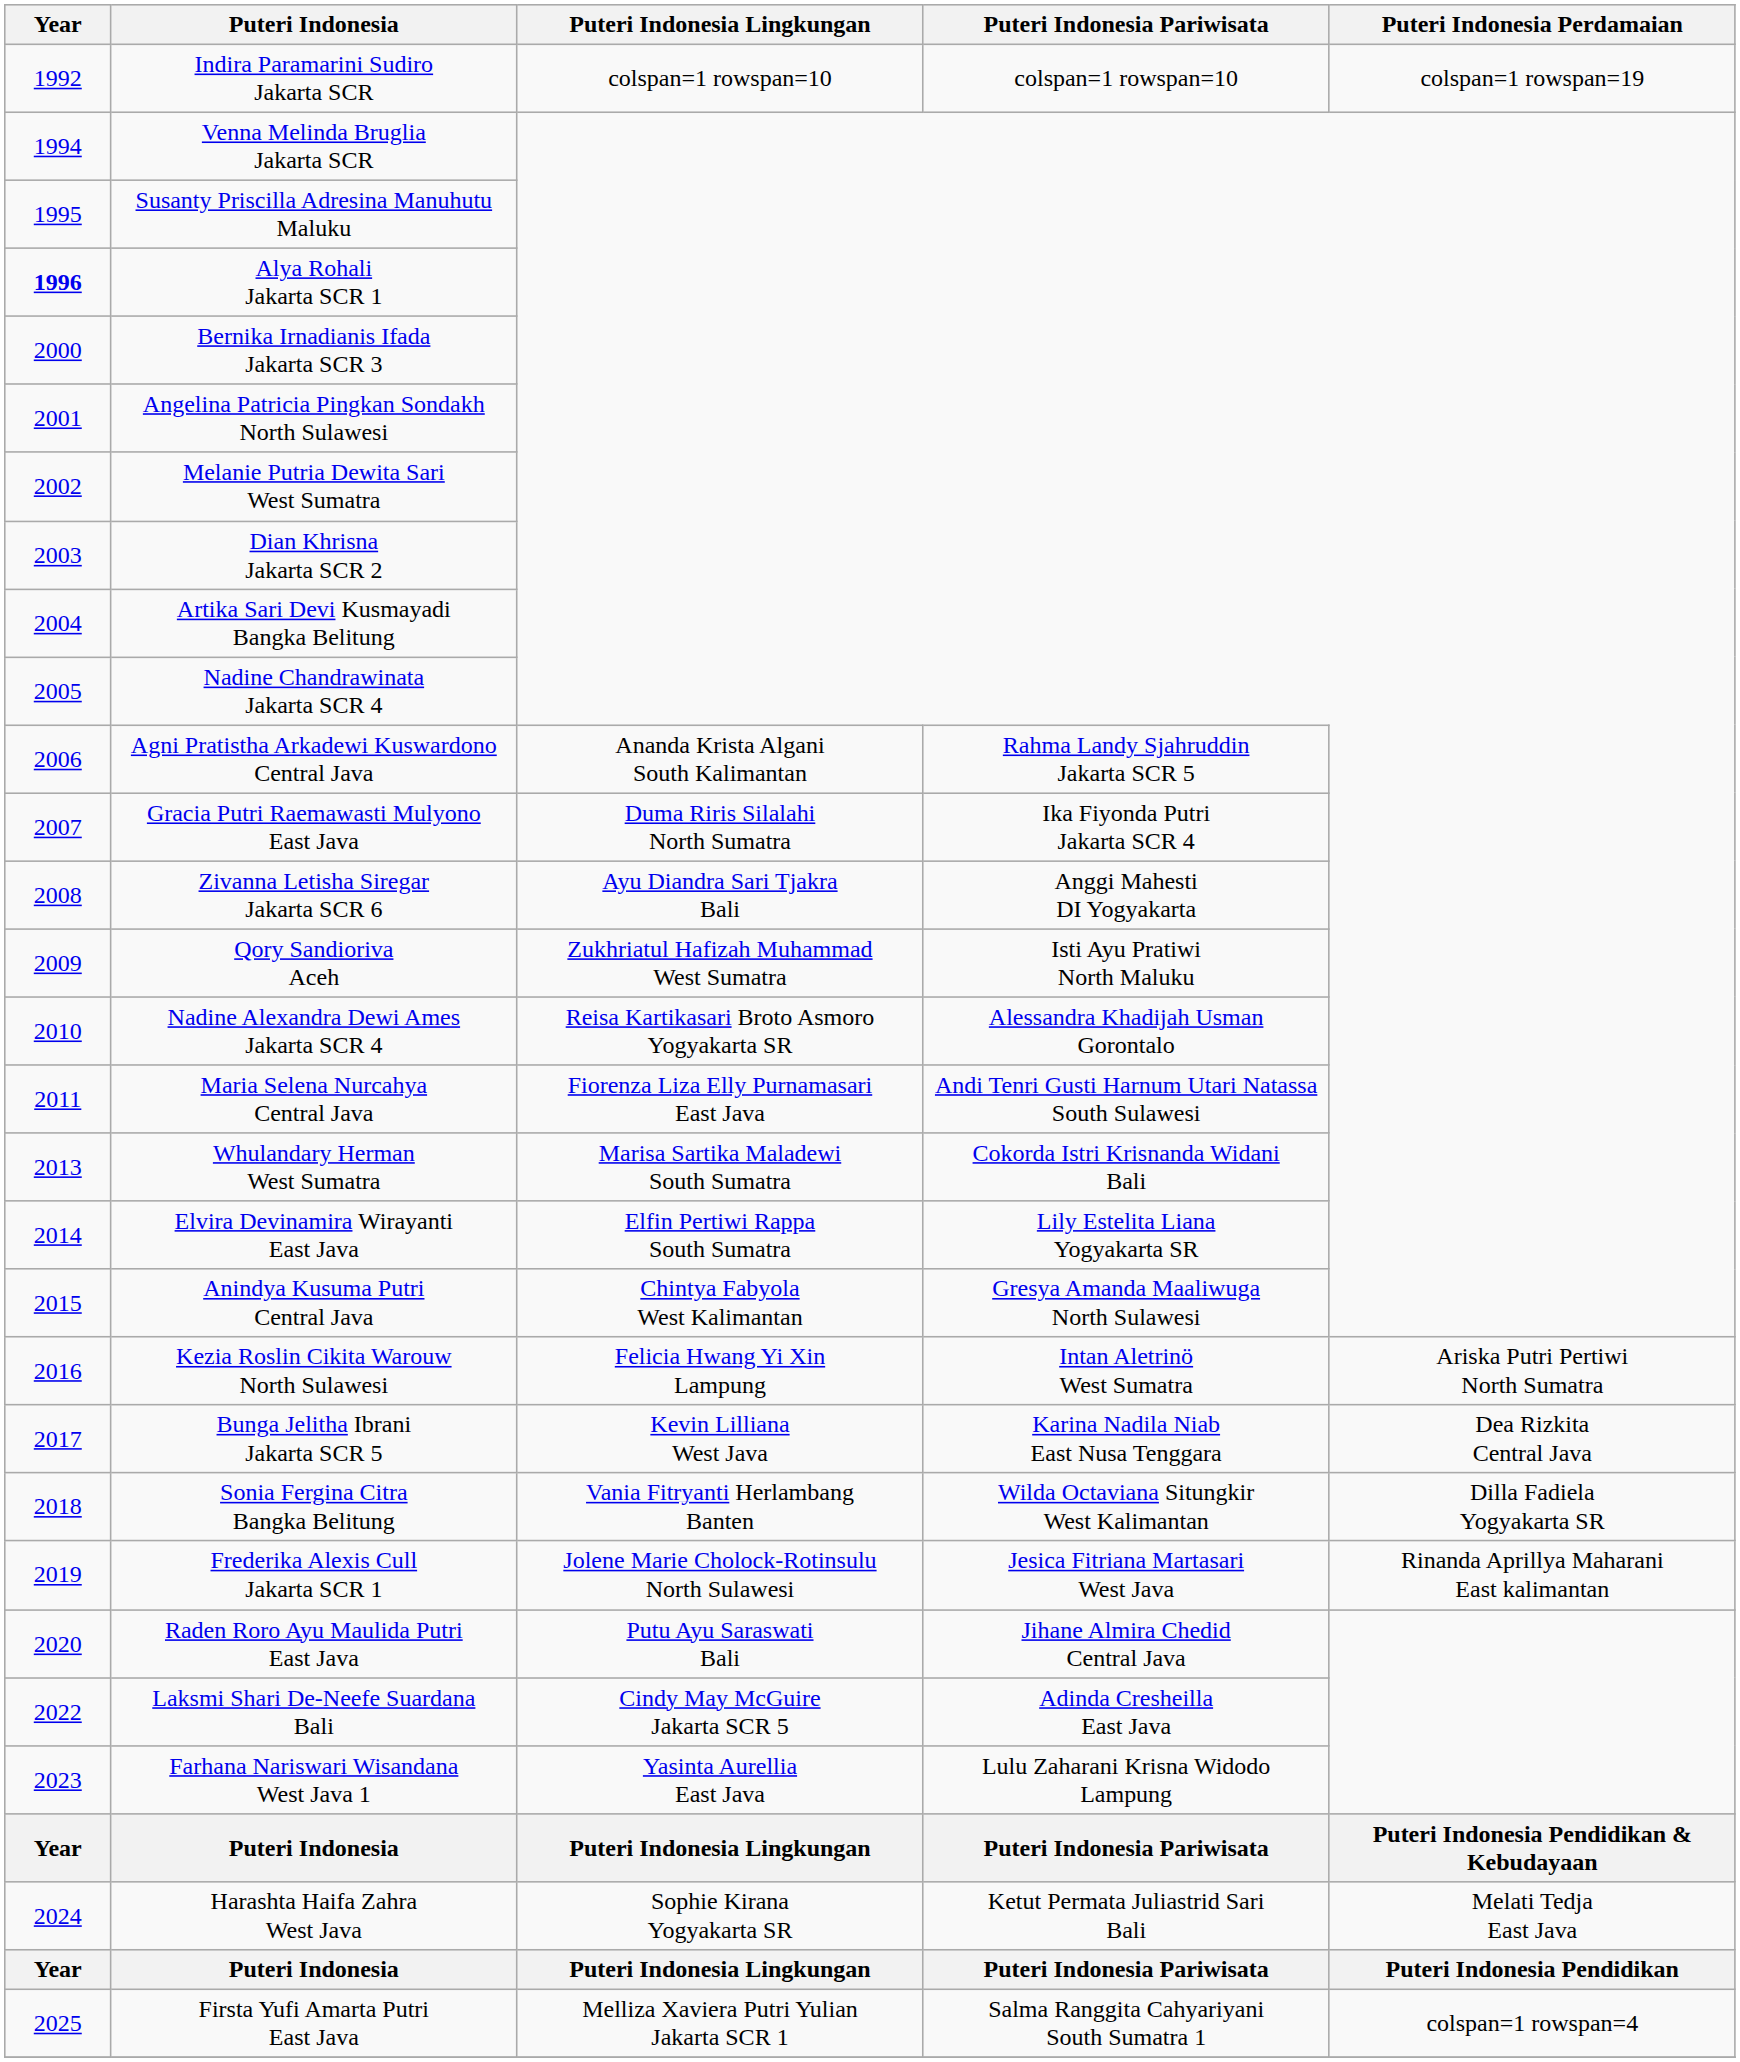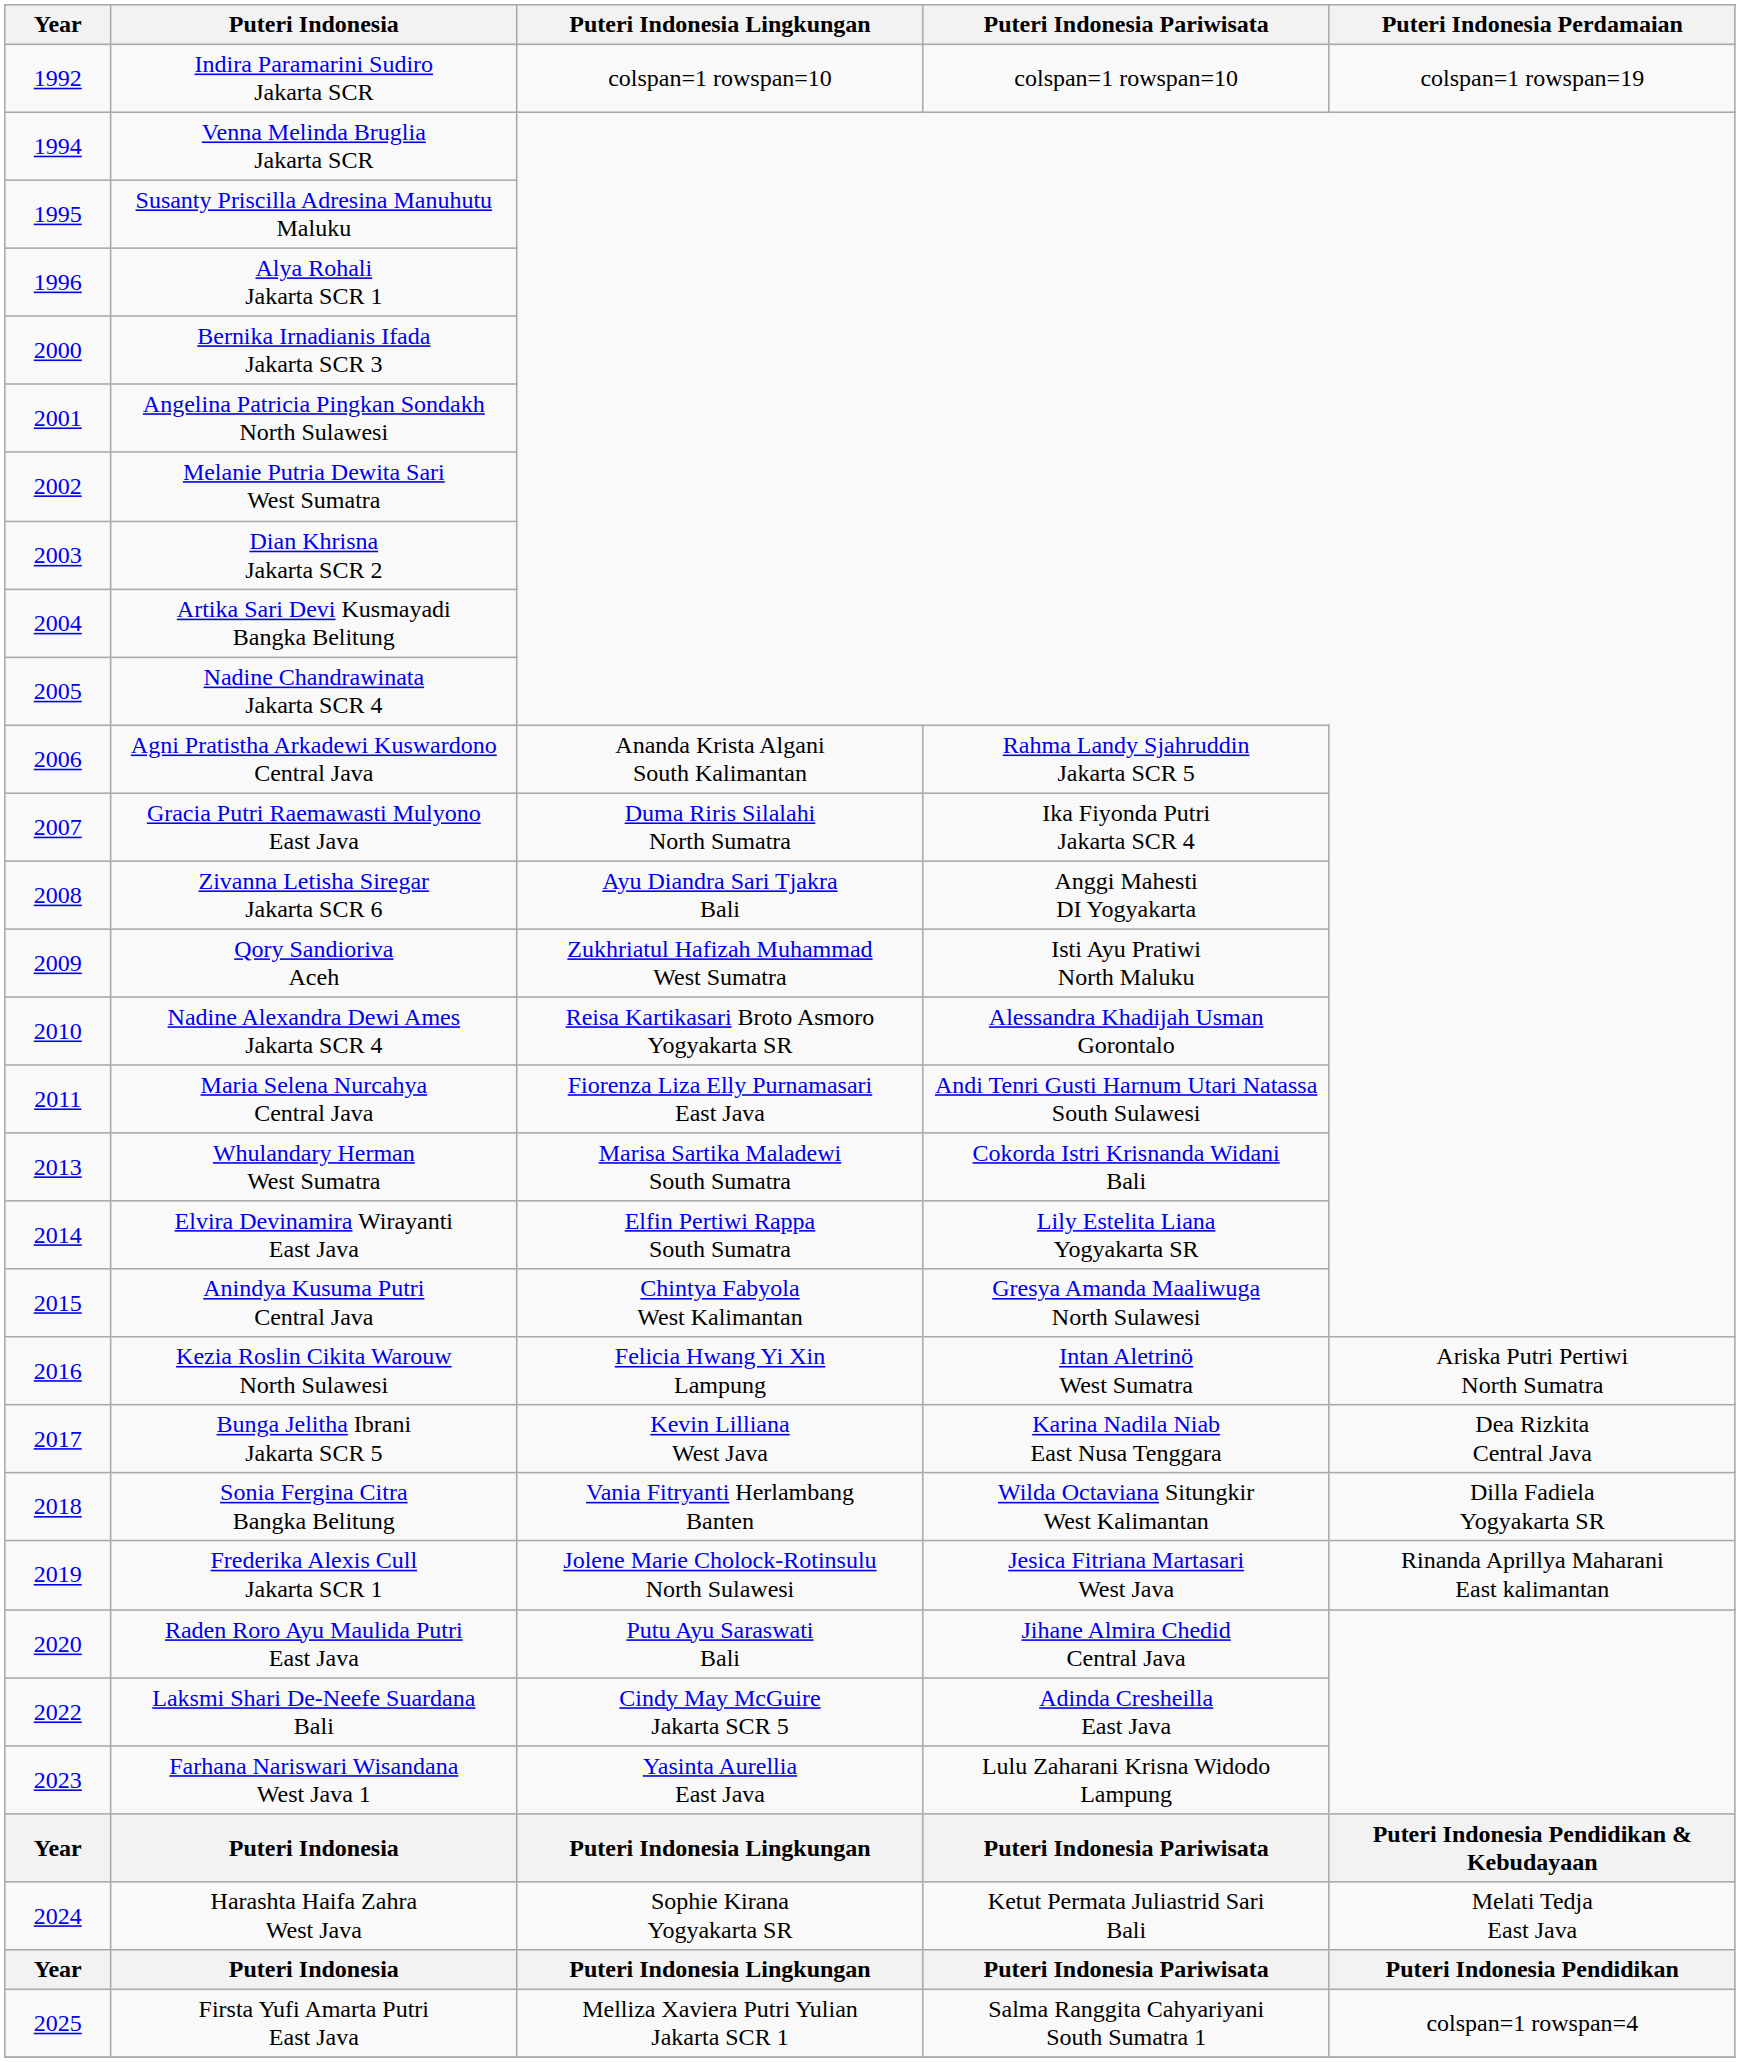(58, 282) bold -> (58, 282) normal
